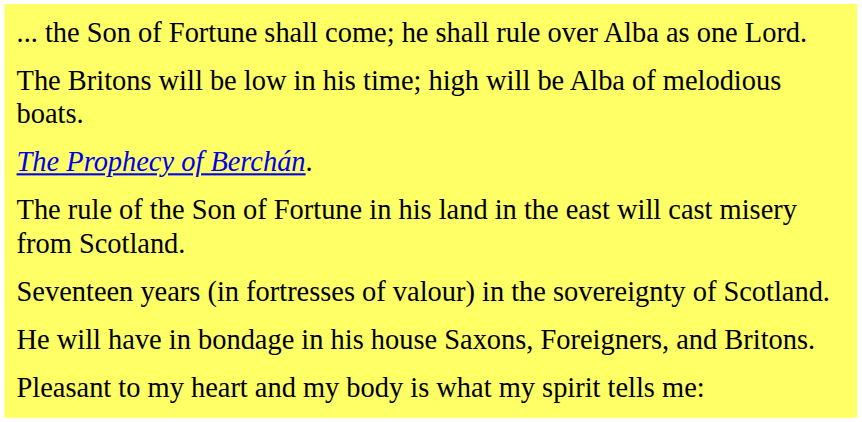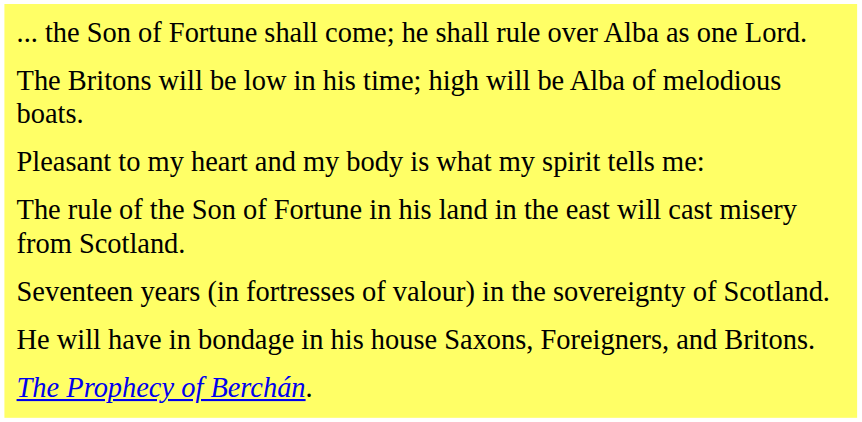(165, 162) The Prophecy of Berchán. -> (361, 162) Pleasant to my heart and my body is what my spirit tells me:
(361, 388) Pleasant to my heart and my body is what my spirit tells me: -> (165, 388) The Prophecy of Berchán.
